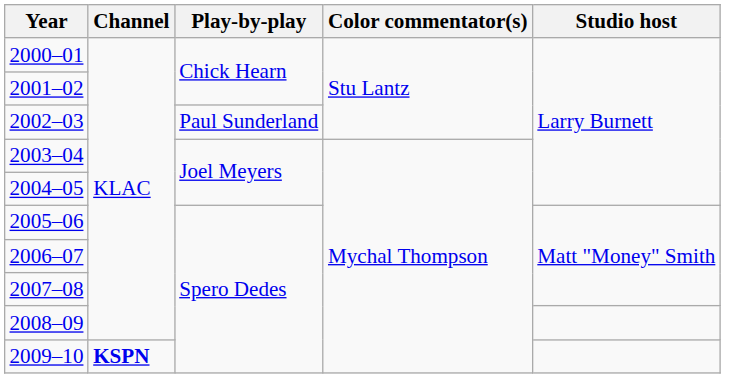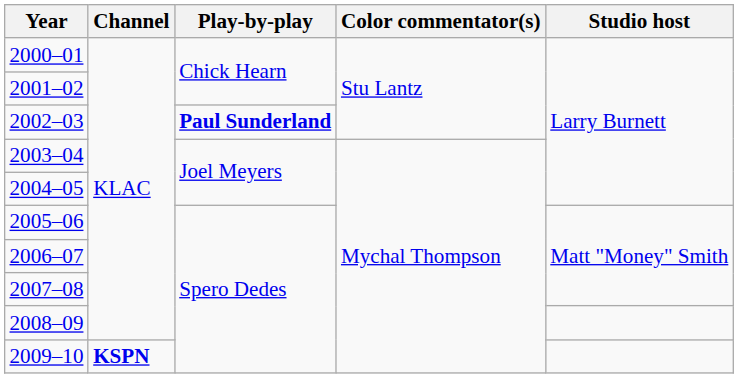(249, 121) normal -> (255, 121) bold
